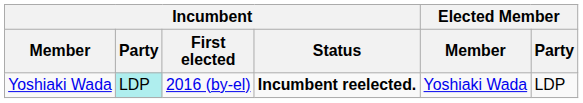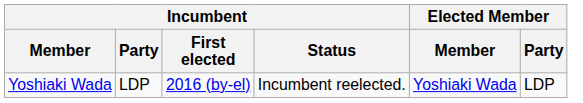(134, 85) paleturquoise background -> (134, 85) no background
(337, 85) bold -> (332, 85) normal
